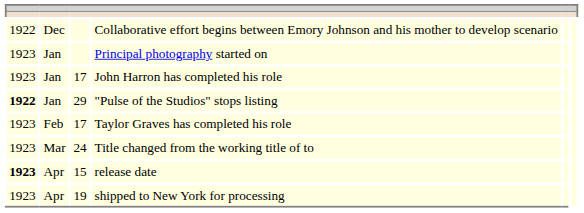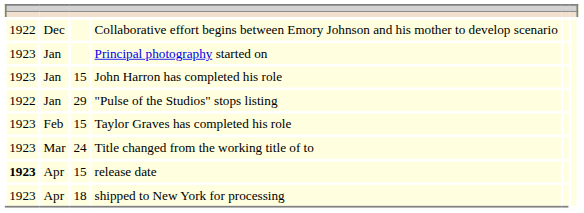(80, 77) 17 -> (80, 77) 15
(22, 101) bold -> (22, 101) normal
(80, 124) 17 -> (80, 124) 15
(80, 195) 19 -> (80, 195) 18
